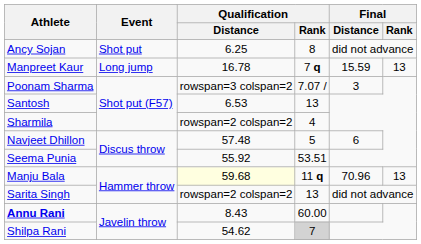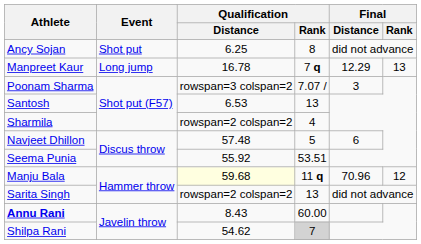(356, 67) 15.59 -> (356, 67) 12.29
(399, 177) 13 -> (399, 177) 12
